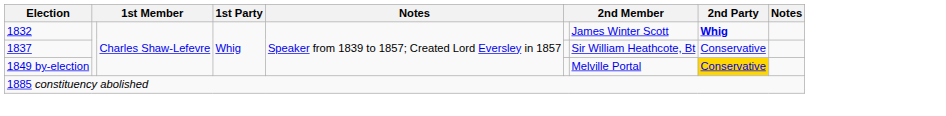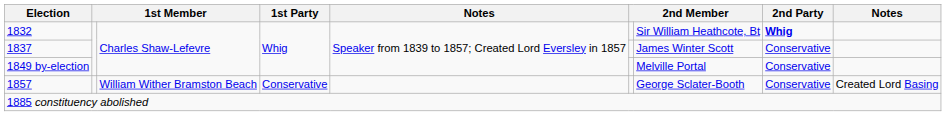(620, 31) James Winter Scott -> (698, 31) Sir William Heathcote, Bt
(633, 48) Sir William Heathcote, Bt -> (685, 48) James Winter Scott
(733, 66) gold background -> (798, 66) no background
+ row: (19, 84)
